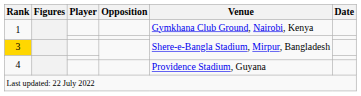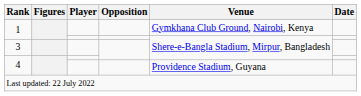(18, 47) gold background -> (18, 47) no background
